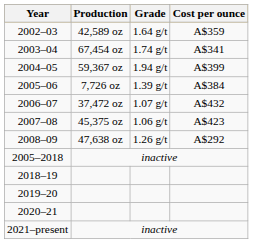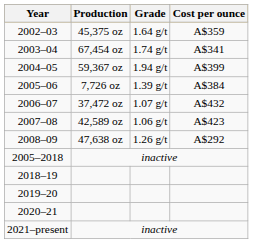(100, 31) 42,589 oz -> (100, 31) 45,375 oz
(100, 121) 45,375 oz -> (100, 121) 42,589 oz
